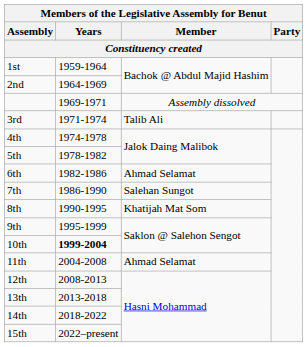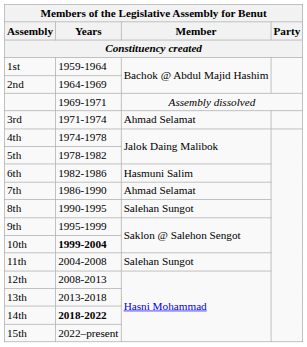(143, 119) Talib Ali -> (160, 119) Ahmad Selamat
(160, 173) Ahmad Selamat -> (158, 173) Hasmuni Salim
(159, 191) Salehan Sungot -> (160, 191) Ahmad Selamat
(165, 208) Khatijah Mat Som -> (159, 208) Salehan Sungot
(160, 262) Ahmad Selamat -> (159, 262) Salehan Sungot
(82, 315) normal -> (82, 315) bold
